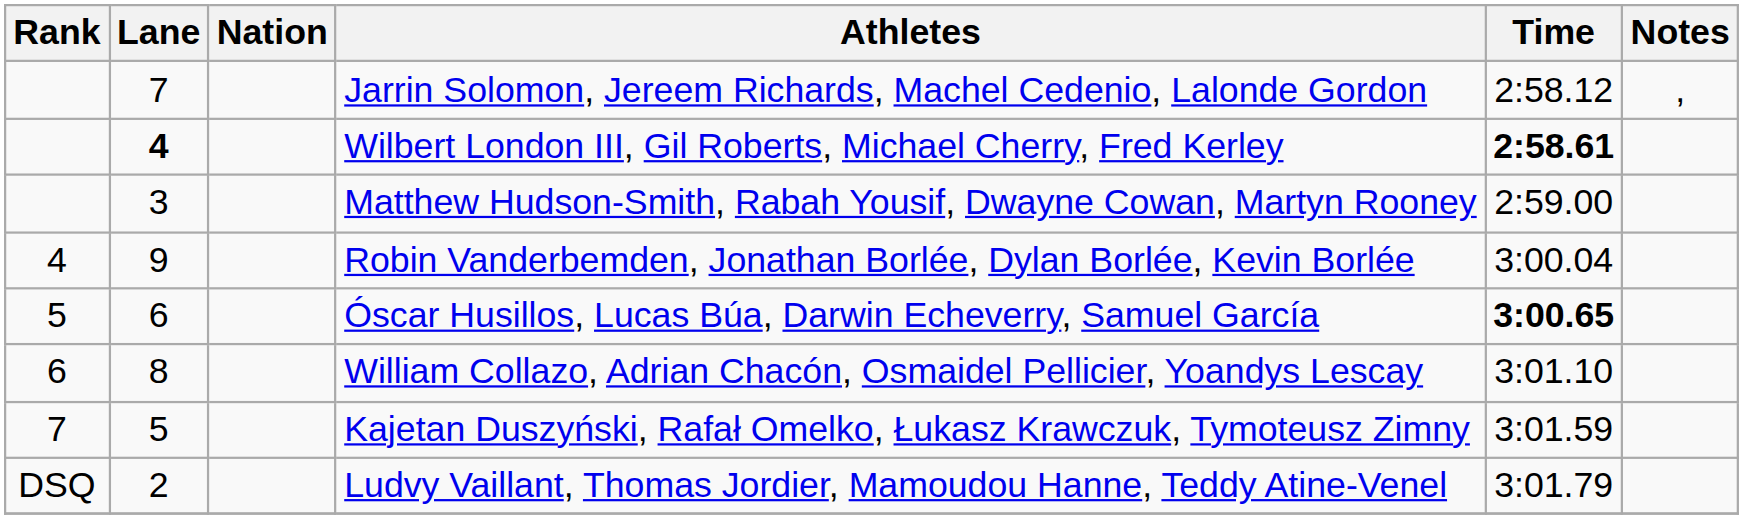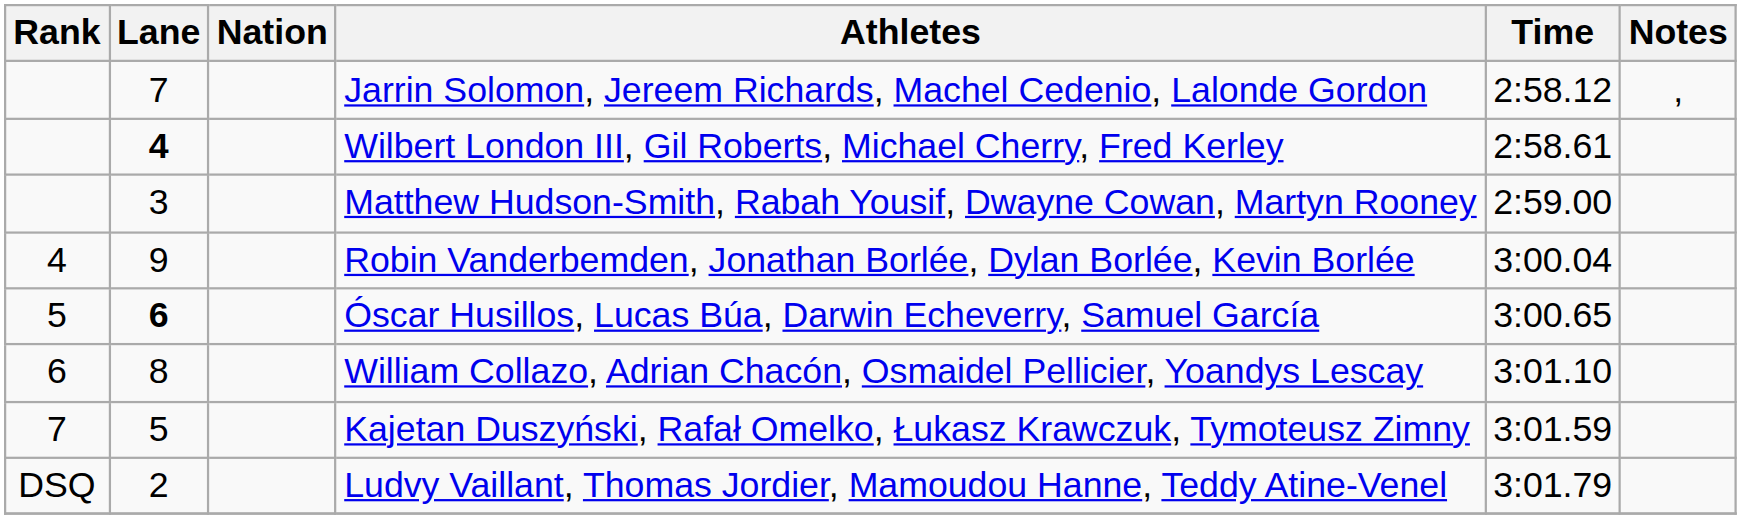(1554, 145) bold -> (1553, 145) normal
(159, 315) normal -> (159, 315) bold
(1554, 315) bold -> (1553, 315) normal
